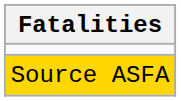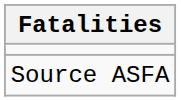(90, 75) gold background -> (90, 75) no background
